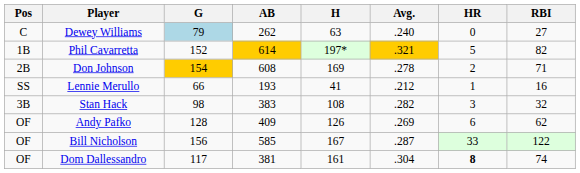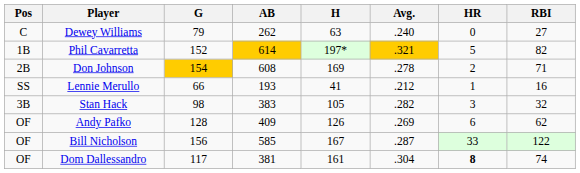(199, 31) lightblue background -> (199, 31) no background
(336, 104) 108 -> (336, 104) 105
